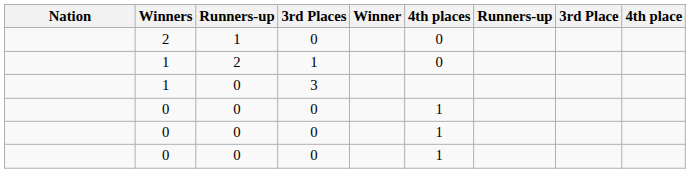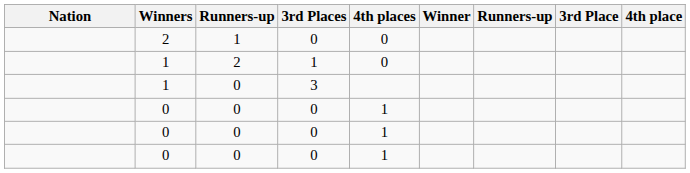columns swapped: (439, 16) <-> (377, 16)
